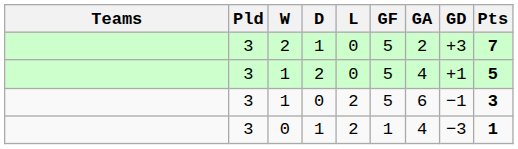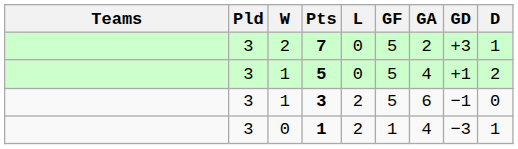columns swapped: (319, 19) <-> (493, 19)
